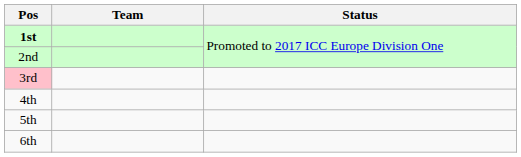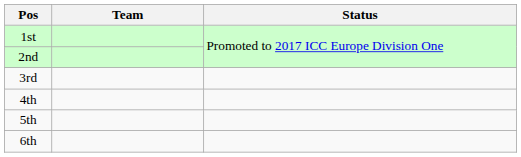(28, 36) bold -> (28, 36) normal
(28, 78) pink background -> (28, 78) no background
